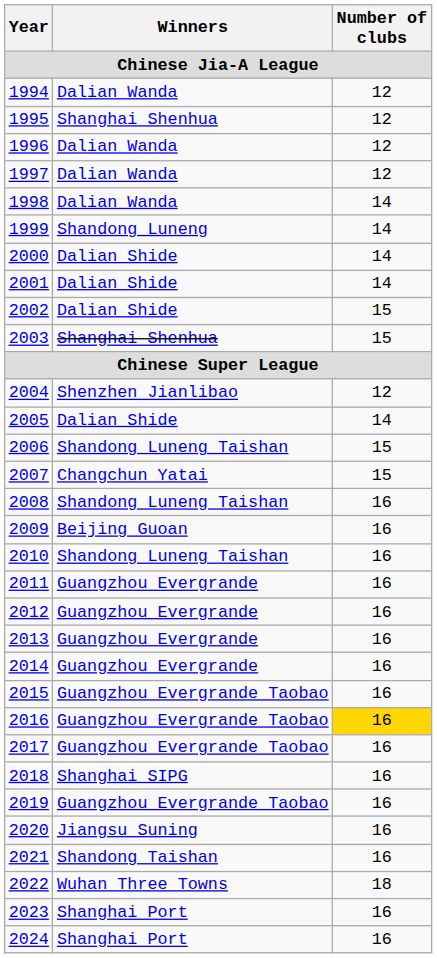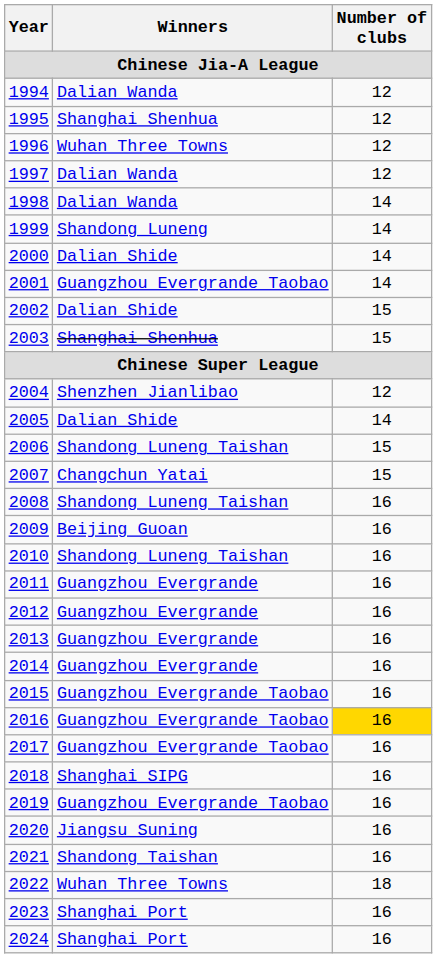(117, 147) Dalian Wanda -> (142, 147) Wuhan Three Towns
(117, 284) Dalian Shide -> (193, 284) Guangzhou Evergrande Taobao
